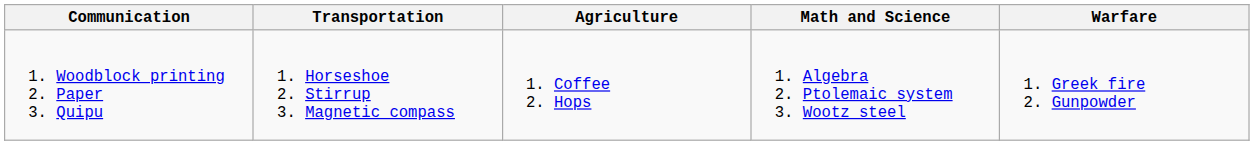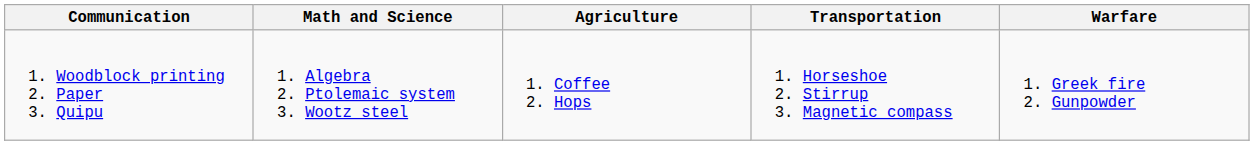columns swapped: (876, 17) <-> (378, 17)
